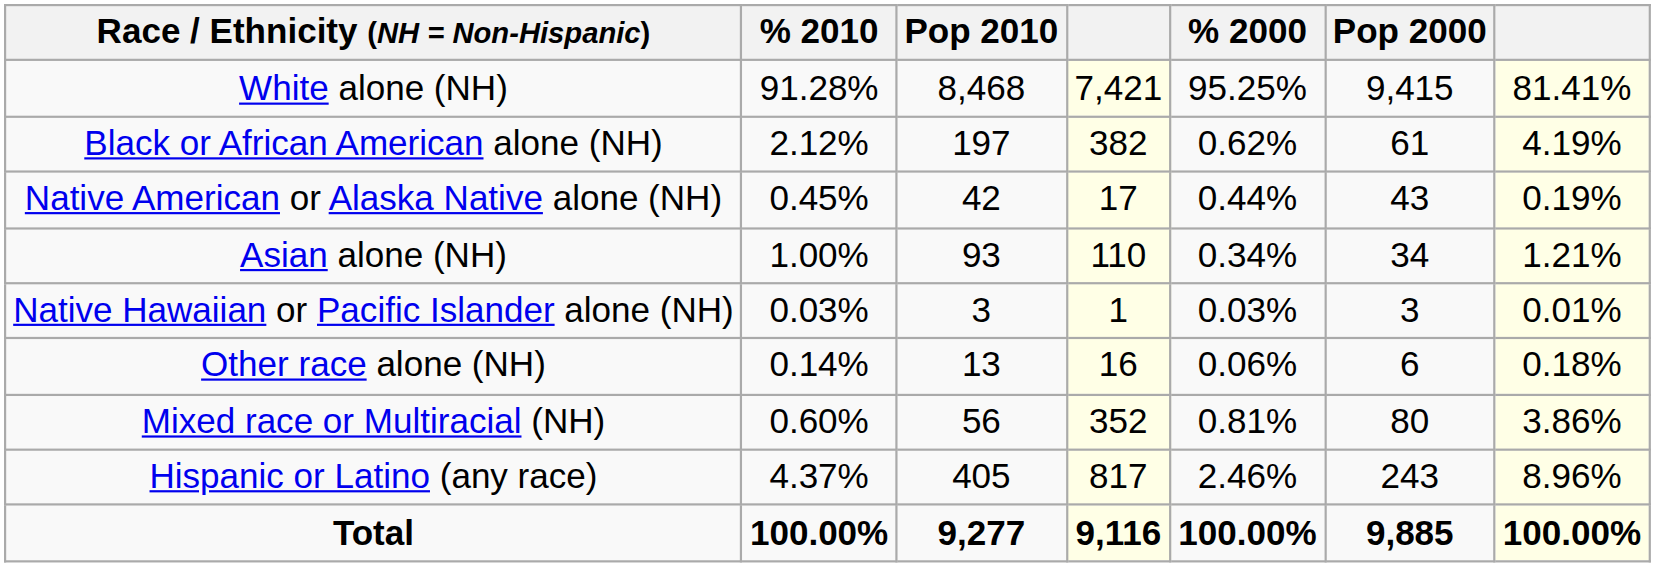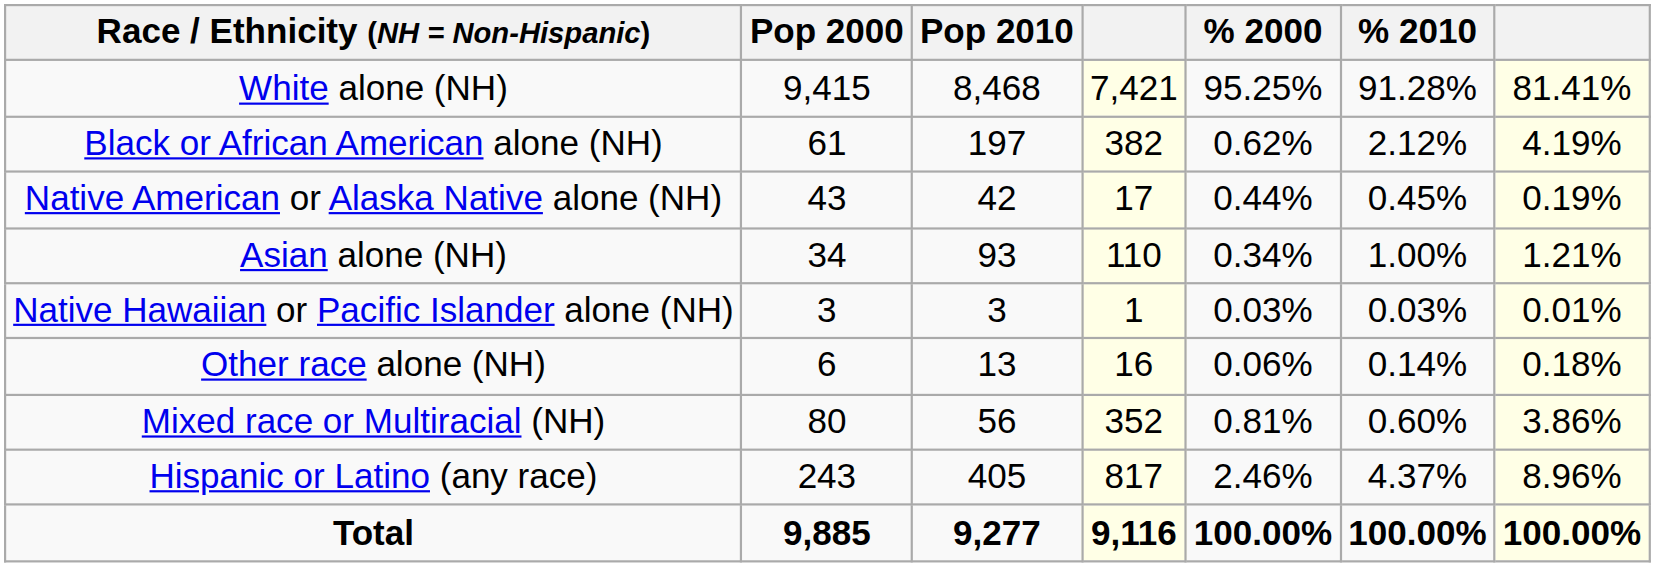columns swapped: (1410, 32) <-> (819, 32)
